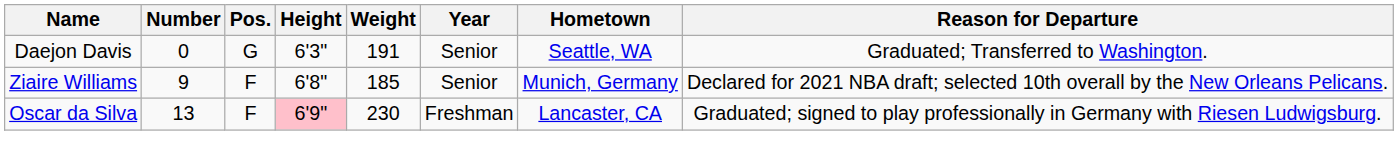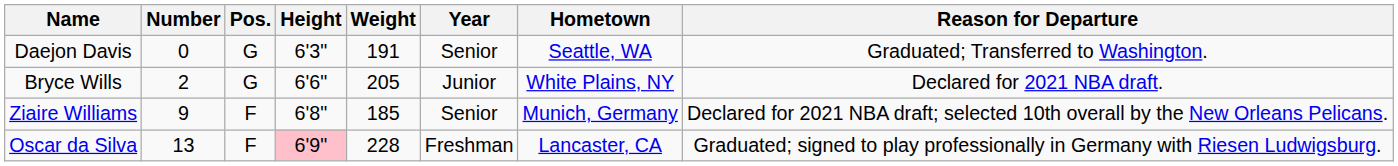+ row: (73, 82)
(383, 113) 230 -> (383, 144) 228
